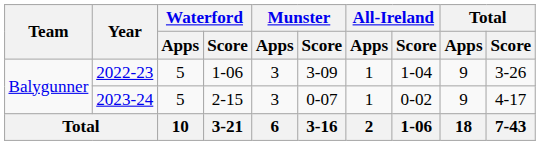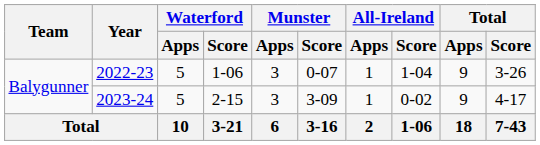(322, 72) 3-09 -> (322, 72) 0-07
(322, 99) 0-07 -> (322, 99) 3-09
